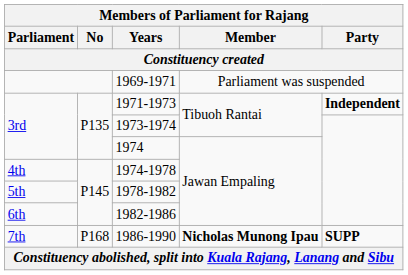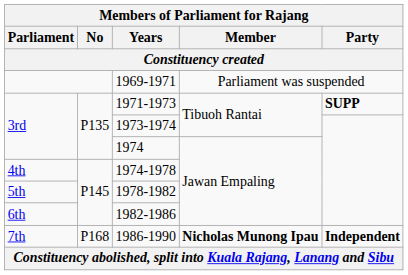(362, 103) Independent -> (342, 103) SUPP
(342, 236) SUPP -> (362, 236) Independent
